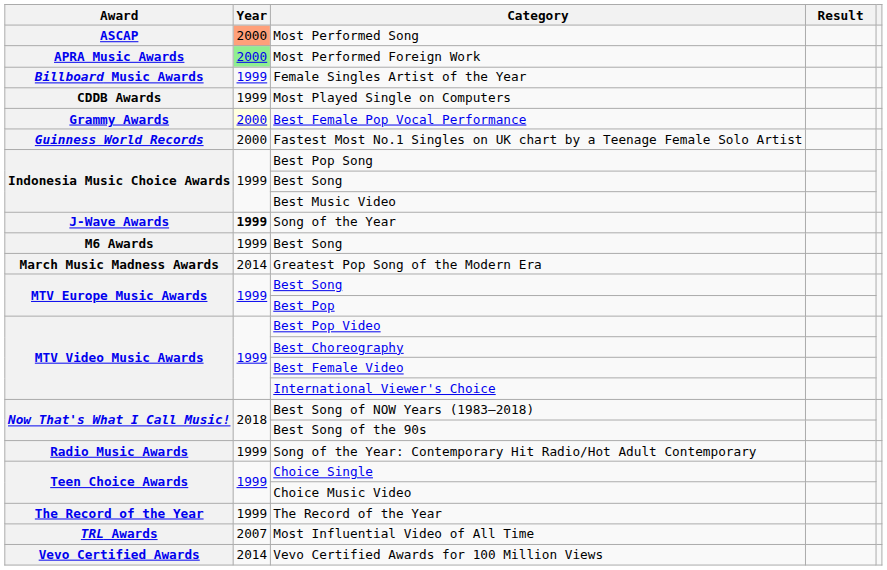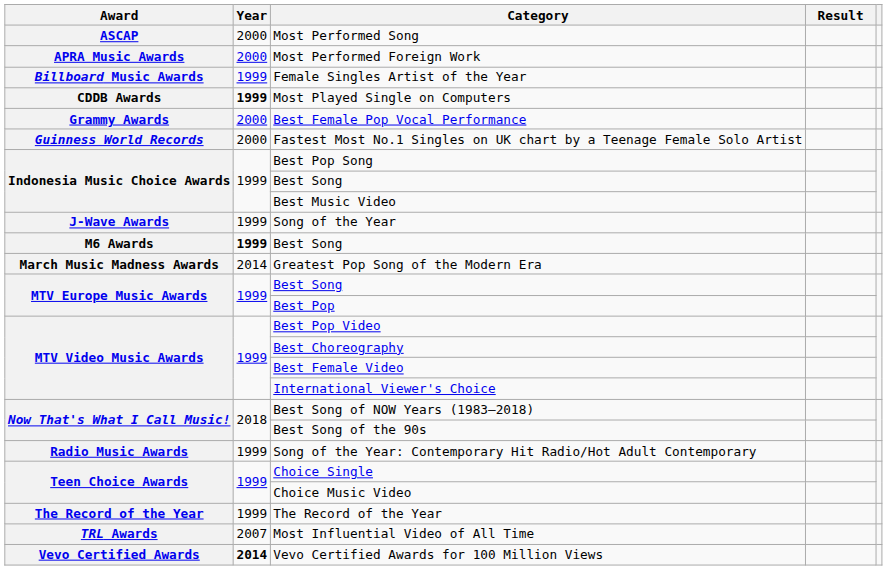(252, 36) lightsalmon background -> (252, 36) no background
(252, 56) lightgreen background -> (252, 56) no background
(252, 98) normal -> (252, 98) bold
(252, 119) lightyellow background -> (252, 119) no background
(252, 223) bold -> (252, 223) normal
(252, 243) normal -> (252, 243) bold
(252, 555) normal -> (252, 555) bold
